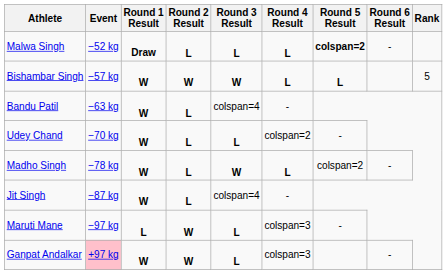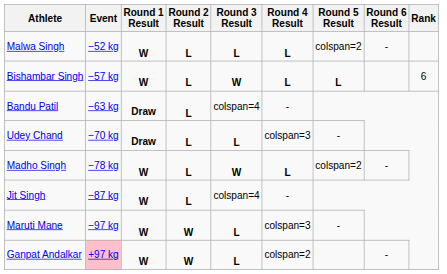(144, 52) Draw -> (144, 54) W
(340, 47) bold -> (338, 47) normal
(189, 83) W -> (189, 83) L
(427, 77) 5 -> (424, 77) 6
(144, 113) W -> (144, 112) Draw
(144, 143) W -> (144, 142) Draw
(287, 136) colspan=2 -> (287, 136) colspan=3
(144, 232) L -> (144, 232) W
(287, 255) colspan=3 -> (287, 255) colspan=2
